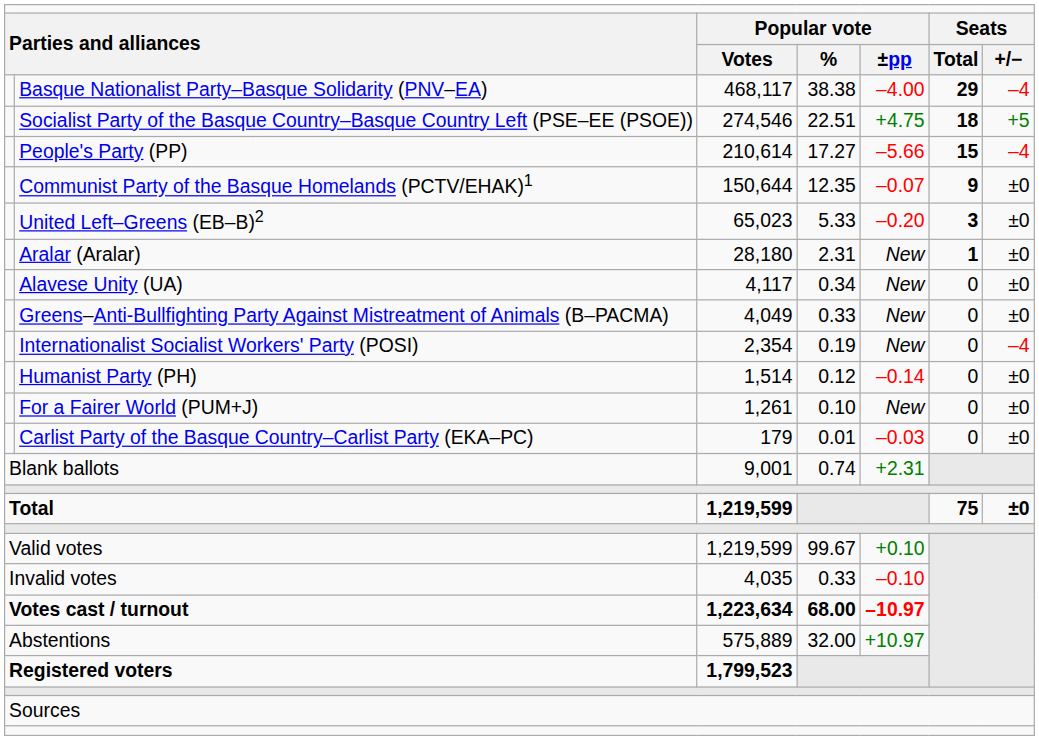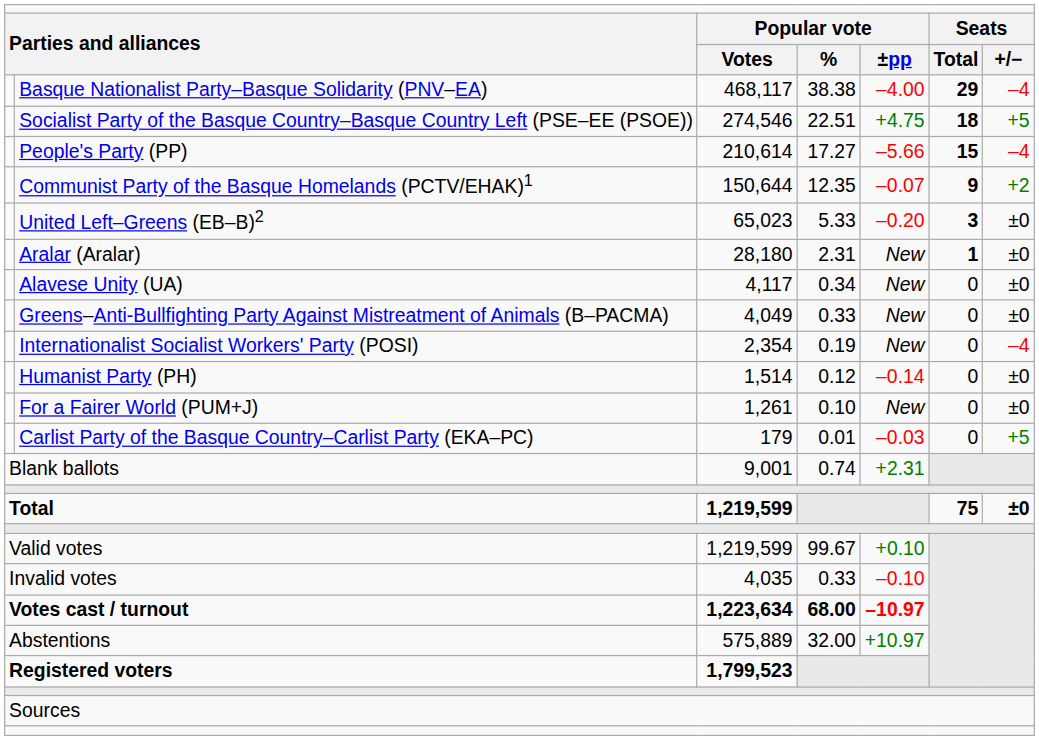(1019, 184) ±0 -> (1019, 184) +2
(1019, 438) ±0 -> (1019, 438) +5
